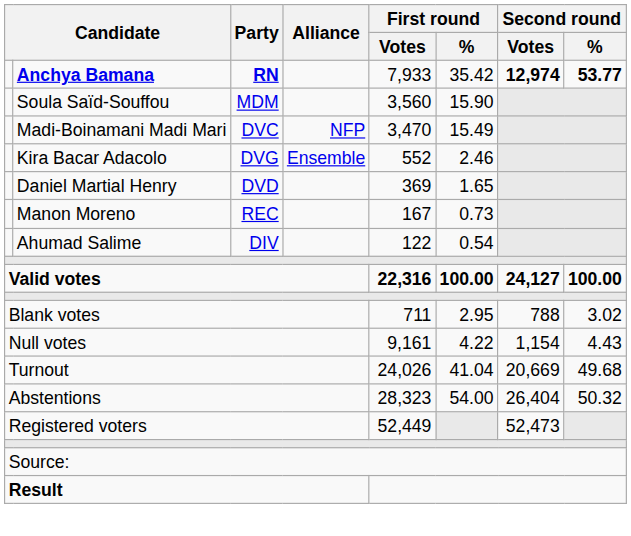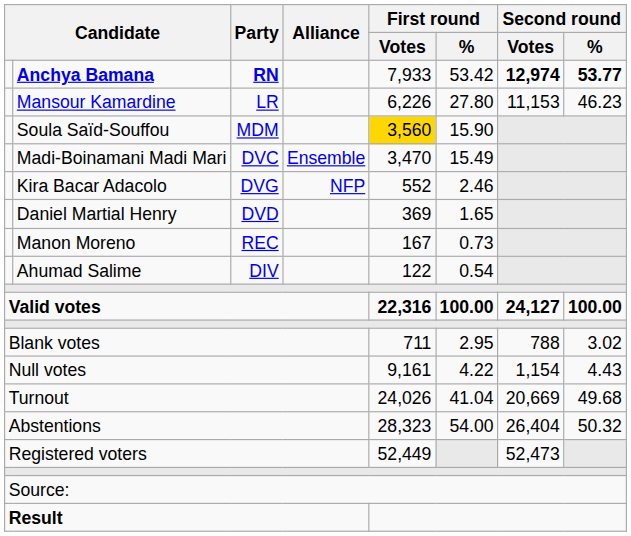(471, 75) 35.42 -> (471, 75) 53.42
+ row: (96, 102)
(409, 102) no background -> (409, 130) gold background
(348, 130) NFP -> (326, 158) Ensemble
(326, 158) Ensemble -> (348, 186) NFP
